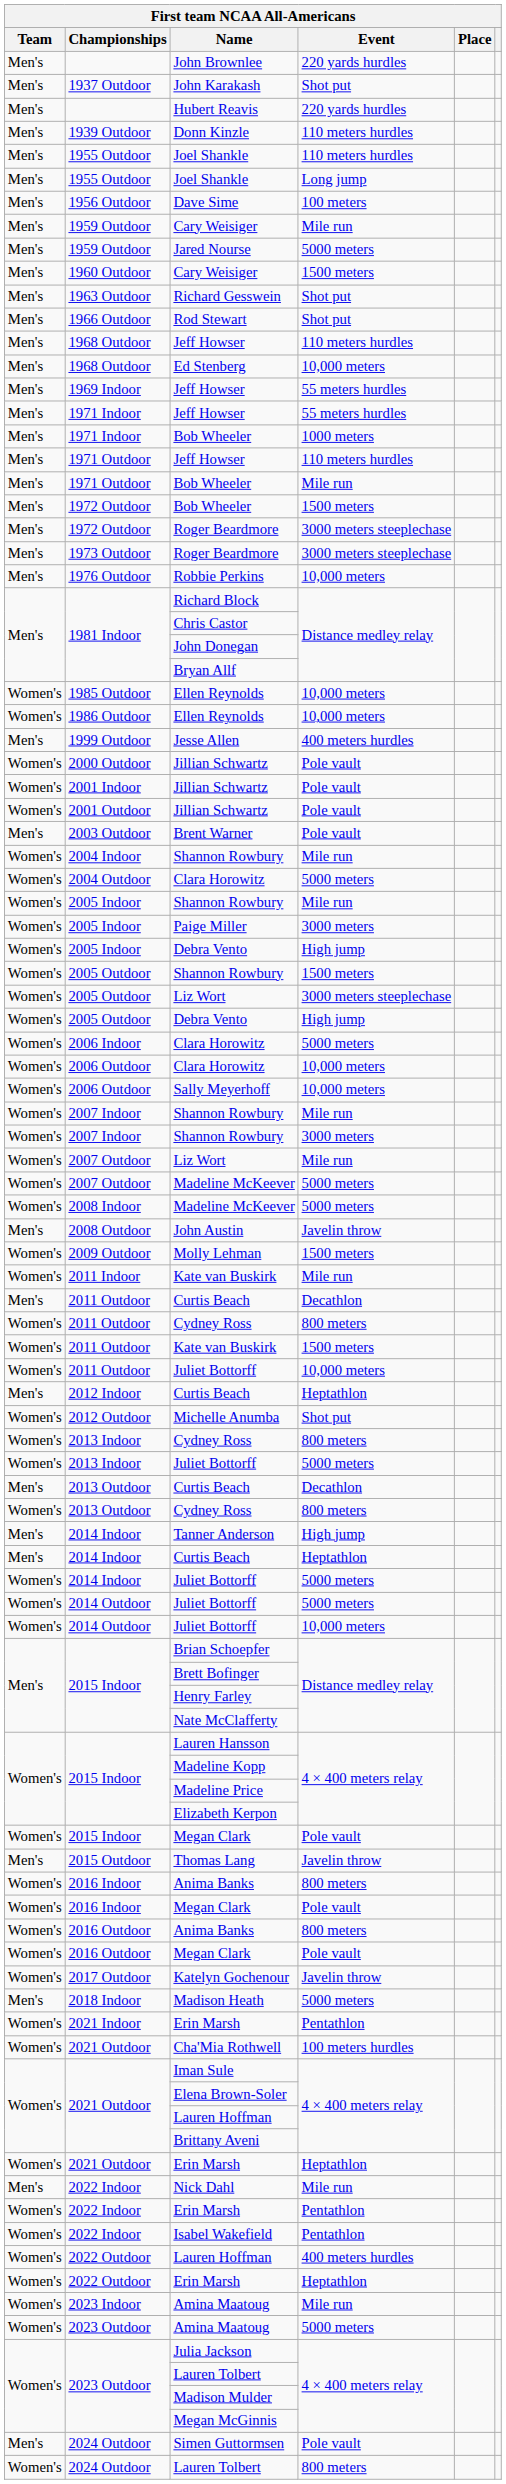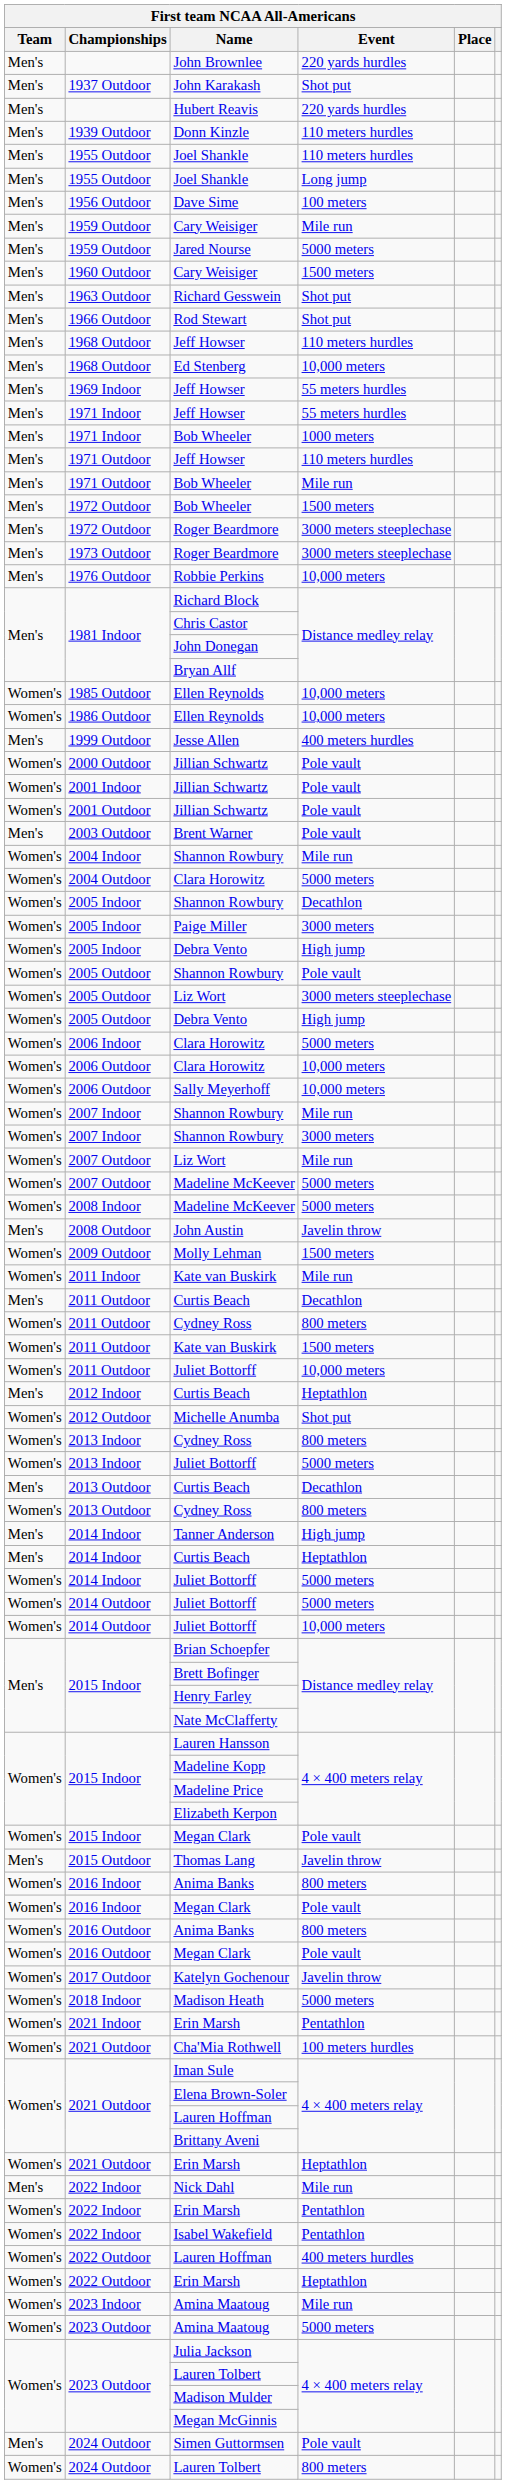(327, 903) Mile run -> (332, 903) Decathlon
(338, 973) 1500 meters -> (331, 973) Pole vault
(26, 2000) Men's -> (35, 2000) Women's
